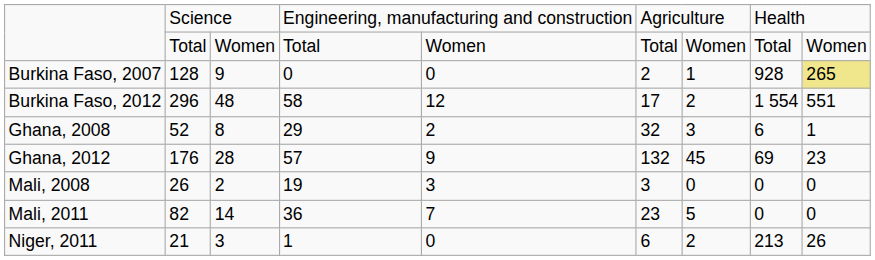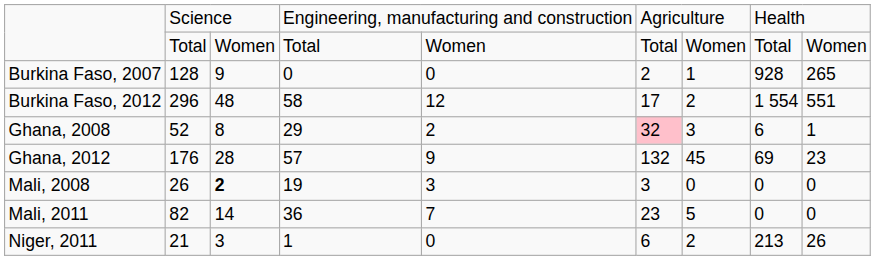(821, 74) khaki background -> (821, 74) no background
(650, 130) no background -> (650, 130) pink background
(220, 185) normal -> (220, 185) bold
